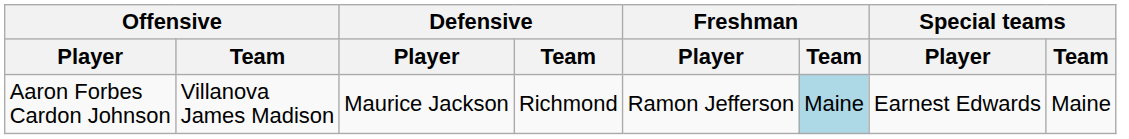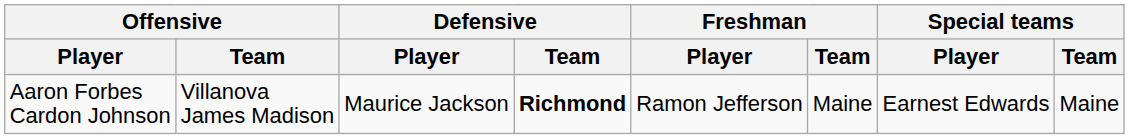(568, 103) normal -> (572, 103) bold
(834, 103) lightblue background -> (843, 103) no background
